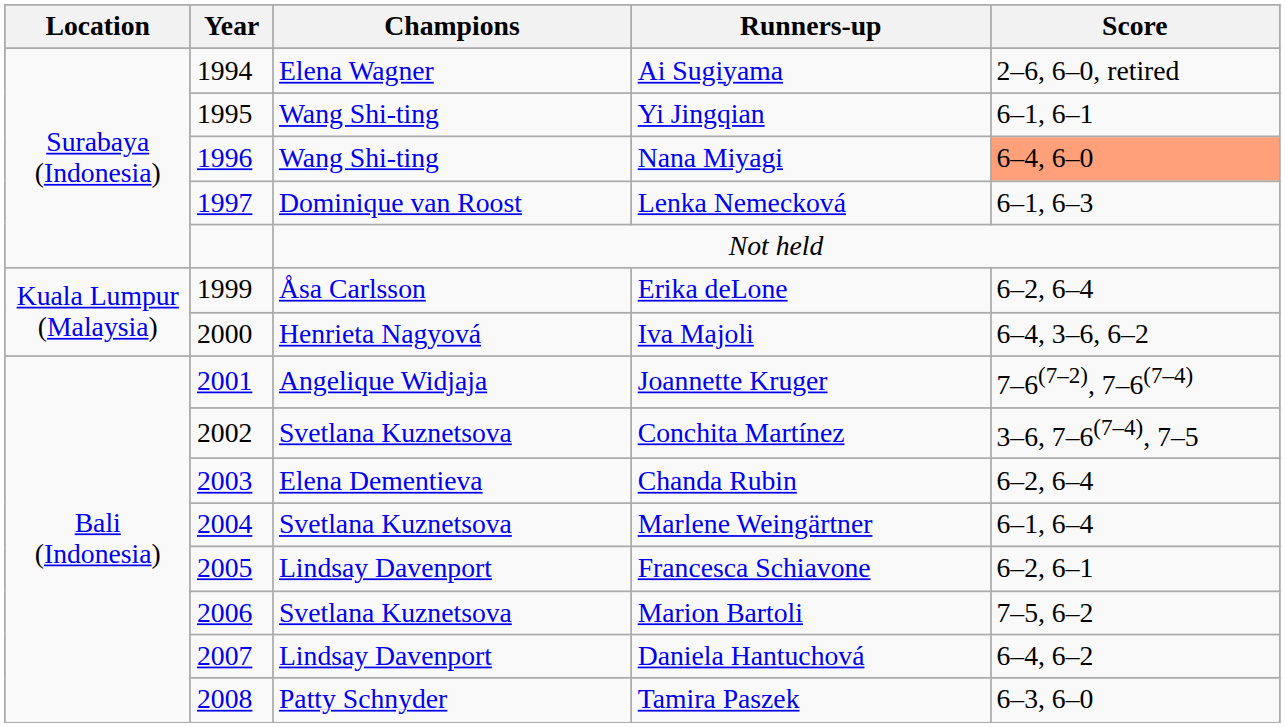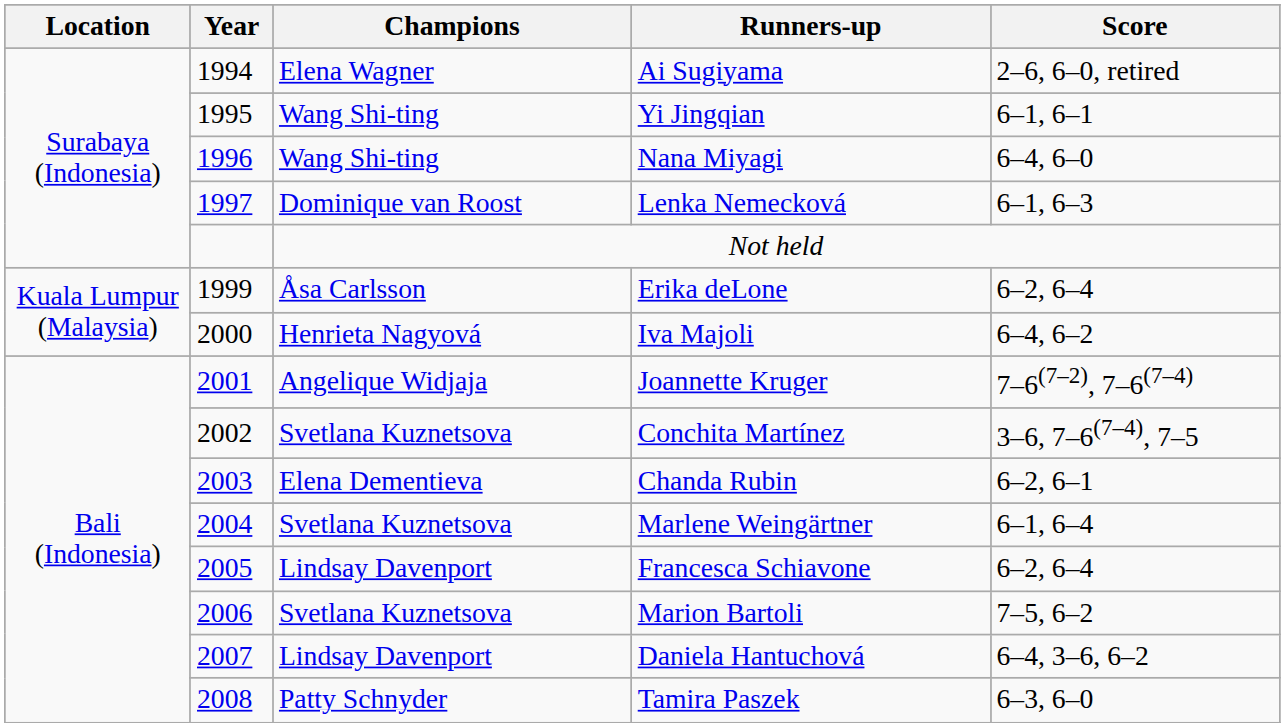(1045, 158) lightsalmon background -> (1045, 158) no background
(1073, 333) 6–4, 3–6, 6–2 -> (1045, 333) 6–4, 6–2
(1045, 480) 6–2, 6–4 -> (1045, 480) 6–2, 6–1
(1045, 568) 6–2, 6–1 -> (1045, 568) 6–2, 6–4
(1045, 656) 6–4, 6–2 -> (1073, 656) 6–4, 3–6, 6–2
